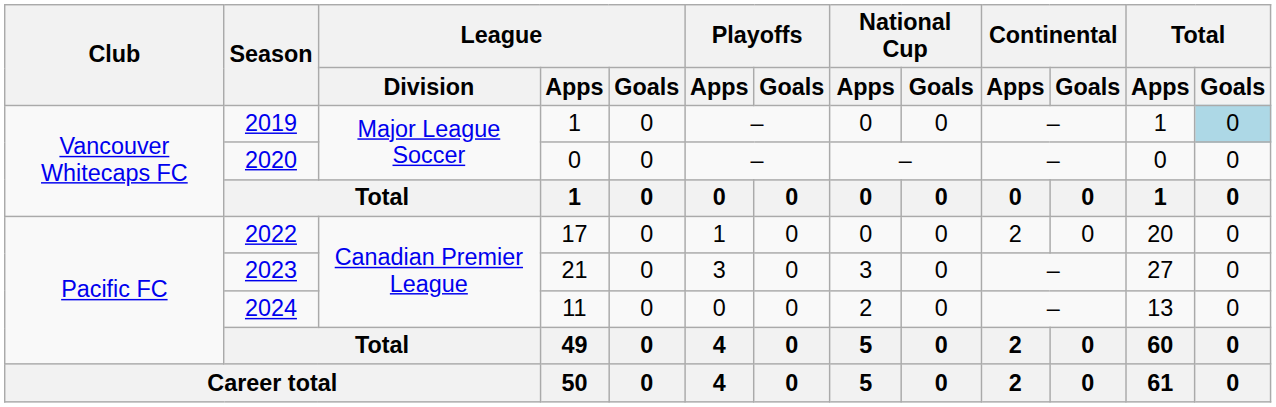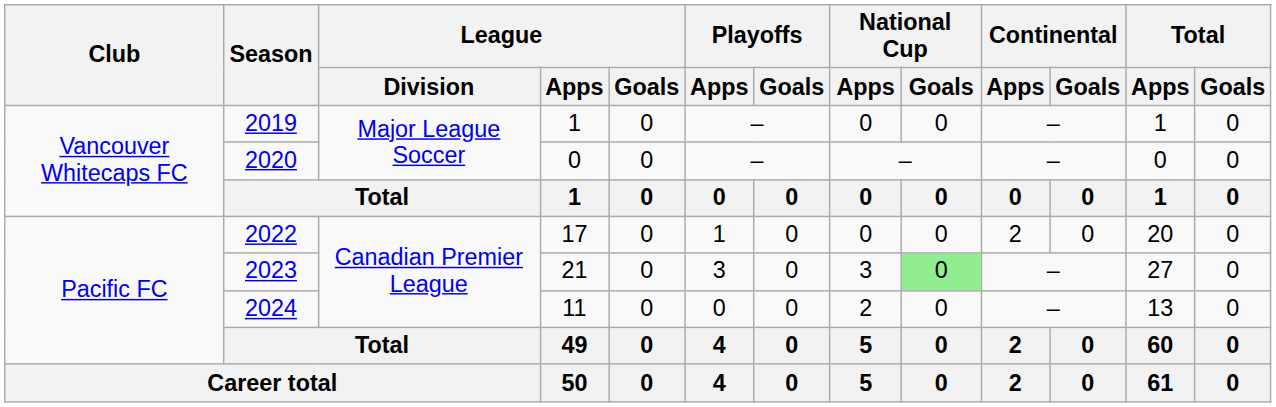(1233, 123) lightblue background -> (1233, 123) no background
(941, 271) no background -> (941, 271) lightgreen background
